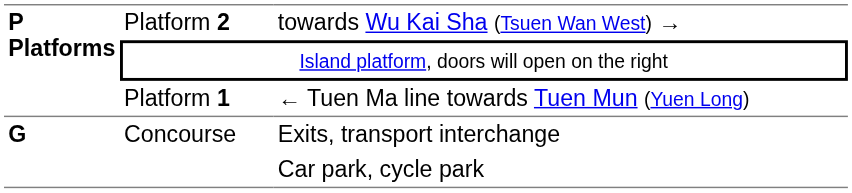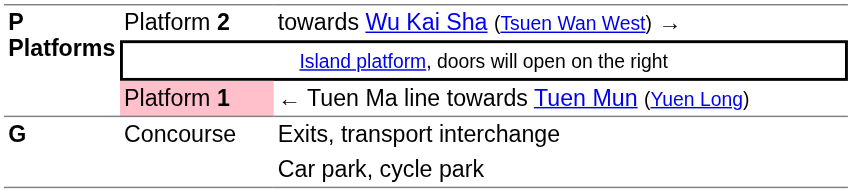(177, 98) no background -> (177, 98) pink background
